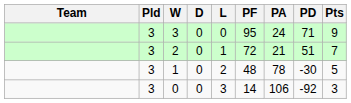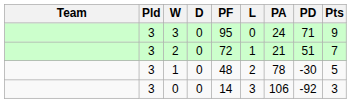columns swapped: (223, 13) <-> (250, 13)
